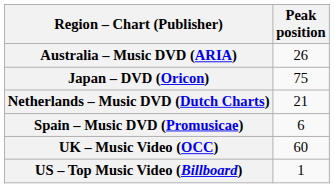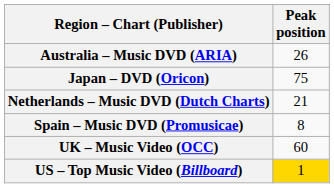(301, 124) 6 -> (301, 124) 8
(301, 170) no background -> (301, 170) gold background
